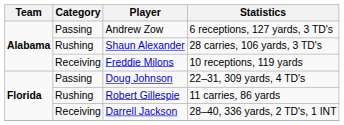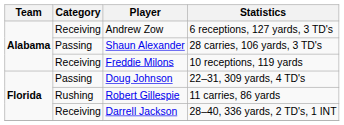(74, 29) Passing -> (78, 29) Receiving
(74, 46) Rushing -> (74, 46) Passing
